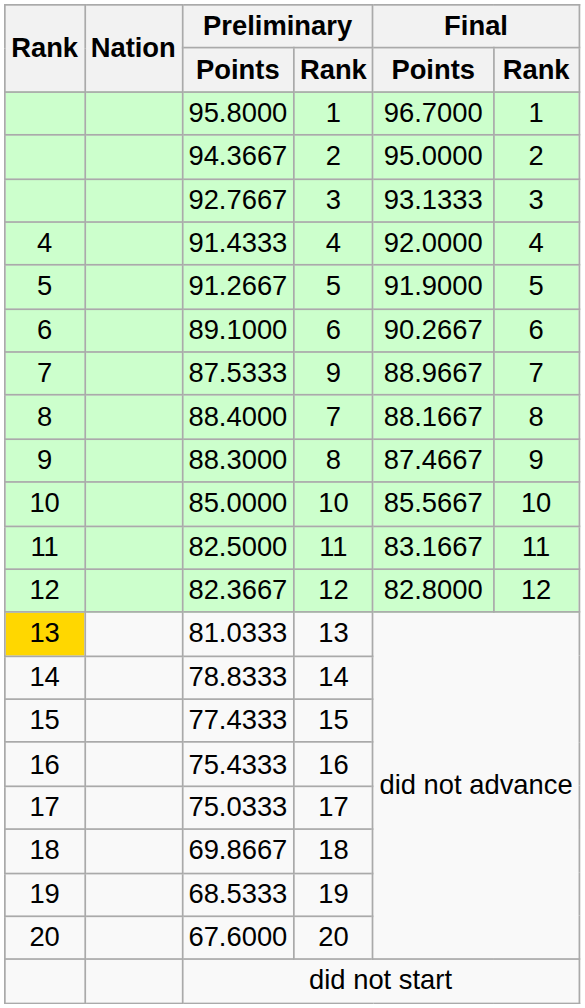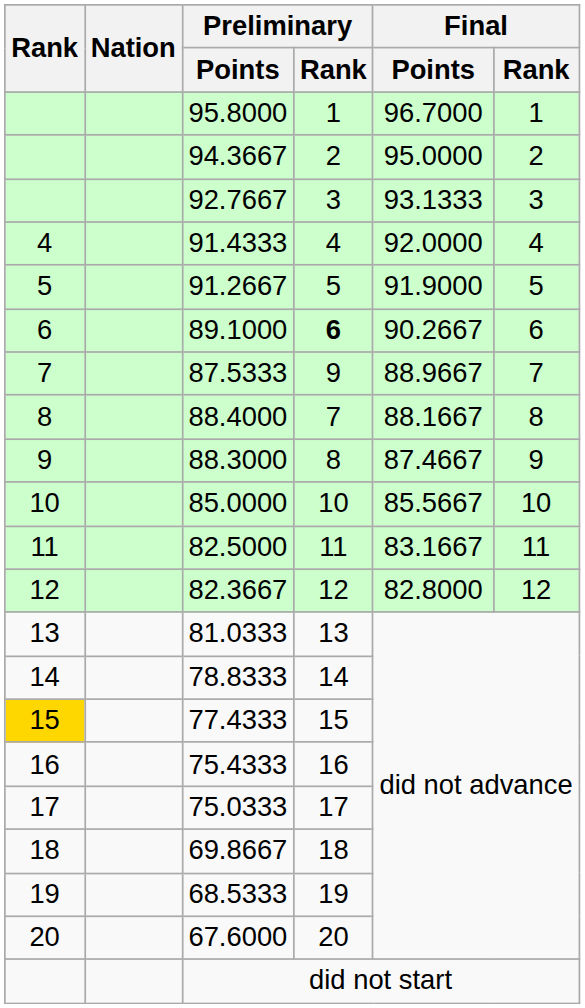(333, 329) normal -> (333, 329) bold
(45, 633) gold background -> (45, 633) no background
(45, 720) no background -> (45, 720) gold background
